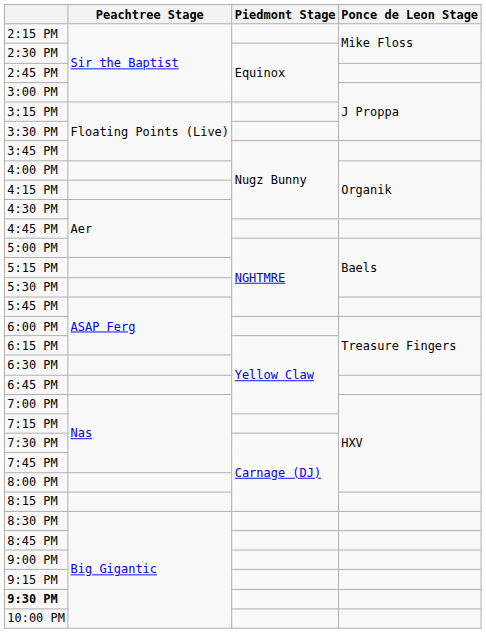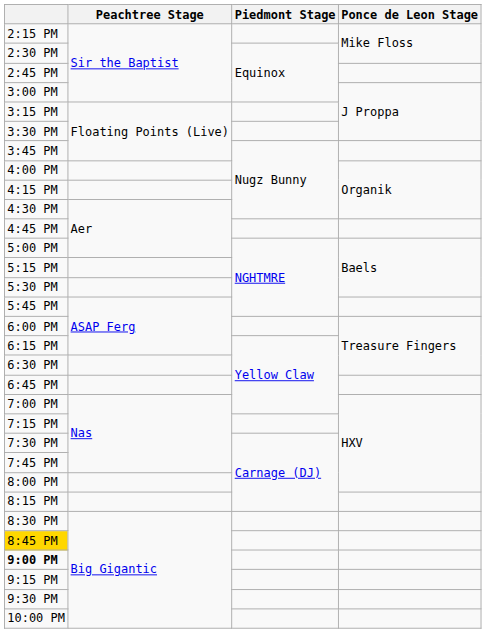(33, 541) no background -> (33, 541) gold background
(33, 560) normal -> (33, 560) bold
(33, 599) bold -> (33, 599) normal
